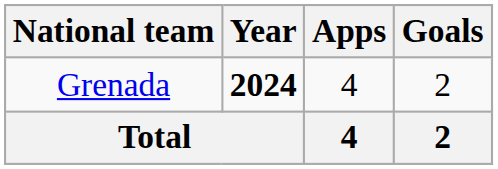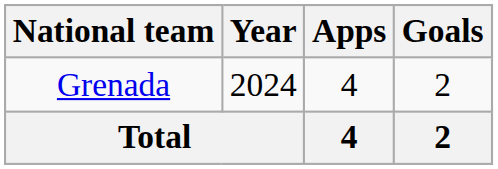(263, 84) bold -> (263, 84) normal
